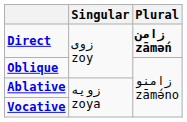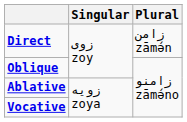(154, 41) bold -> (154, 41) normal
